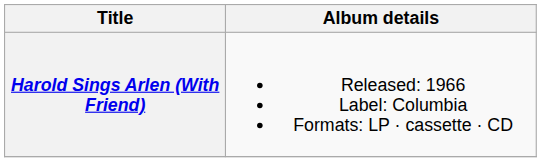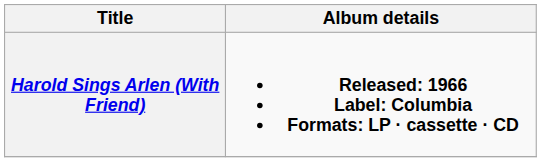(381, 105) normal -> (381, 105) bold
